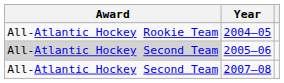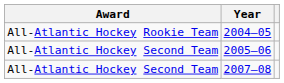(113, 51) lightgrey background -> (113, 51) no background
